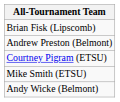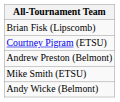(59, 43) Andrew Preston (Belmont) -> (57, 43) Courtney Pigram (ETSU)
(57, 58) Courtney Pigram (ETSU) -> (59, 58) Andrew Preston (Belmont)
